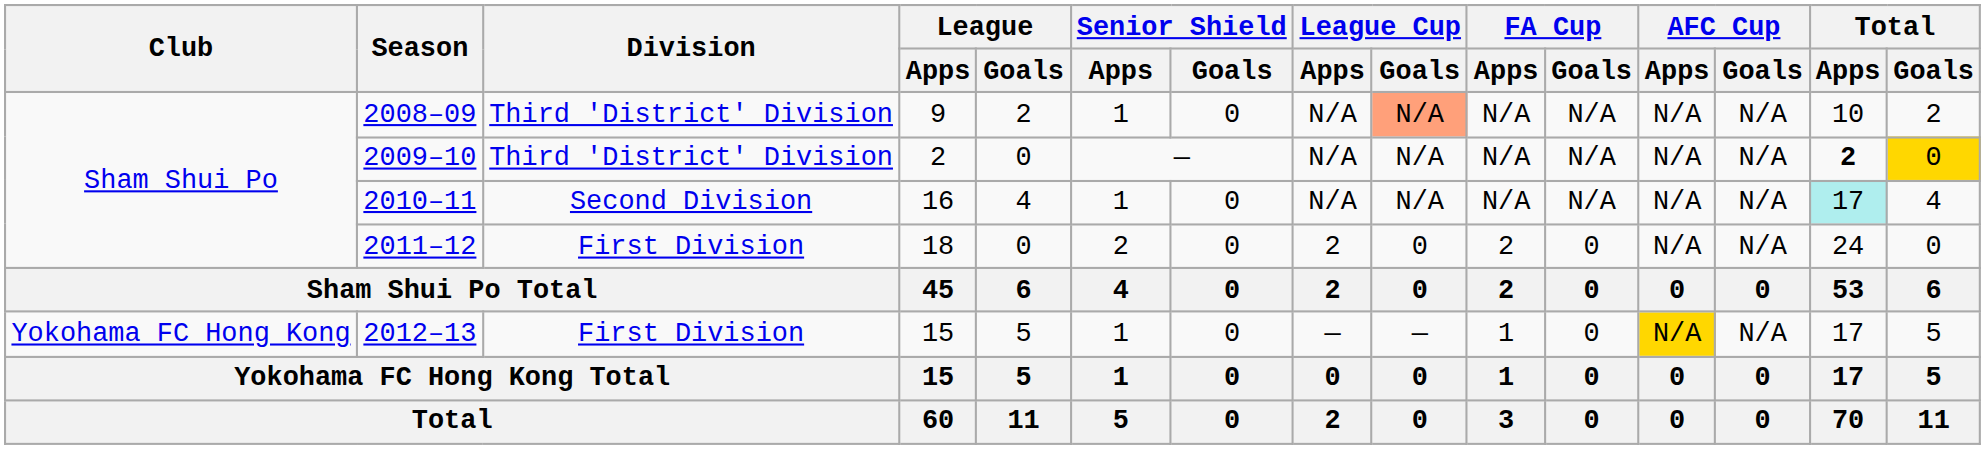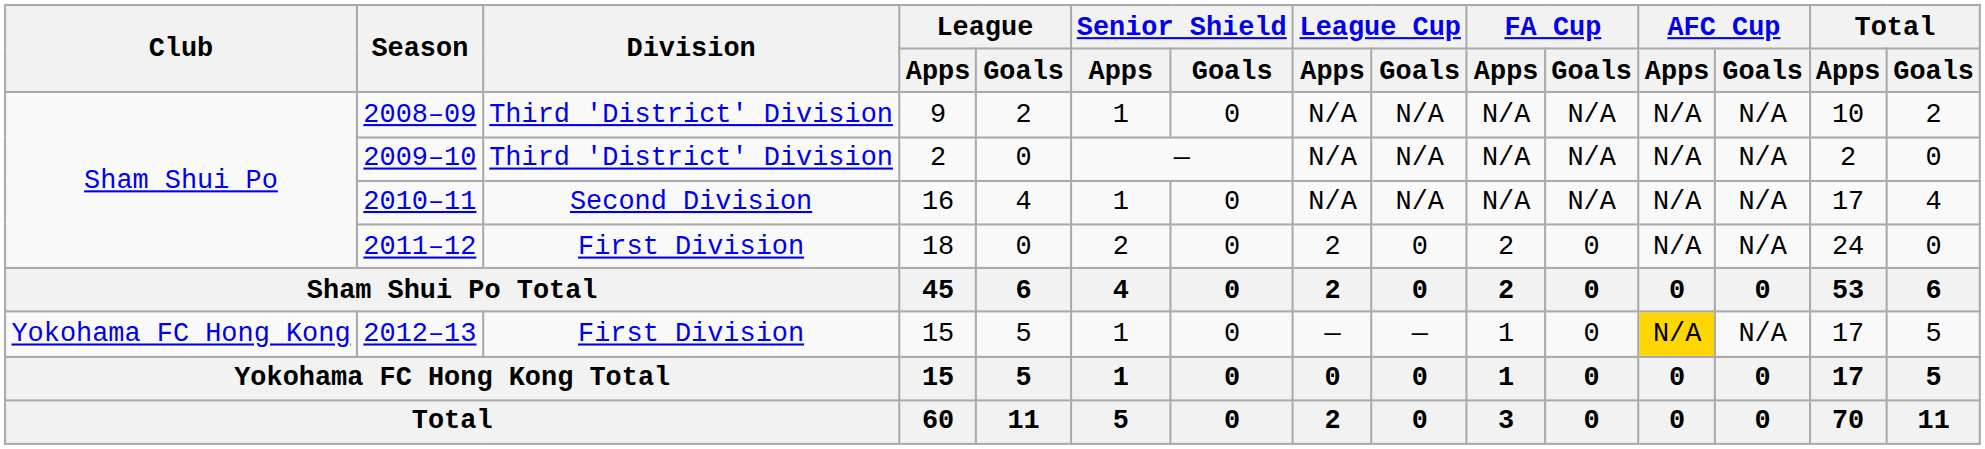(1420, 115) lightsalmon background -> (1420, 115) no background
(1848, 159) bold -> (1848, 159) normal
(1934, 159) gold background -> (1934, 159) no background
(1848, 202) paleturquoise background -> (1848, 202) no background
